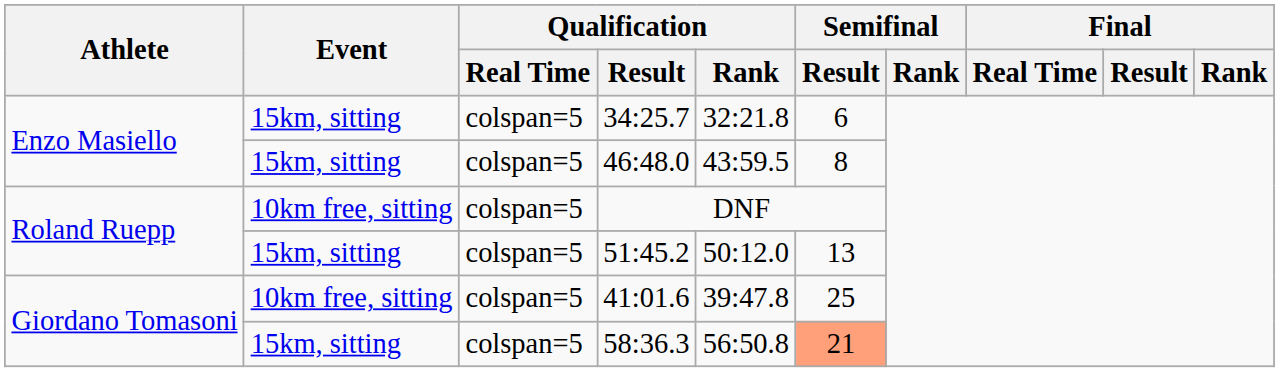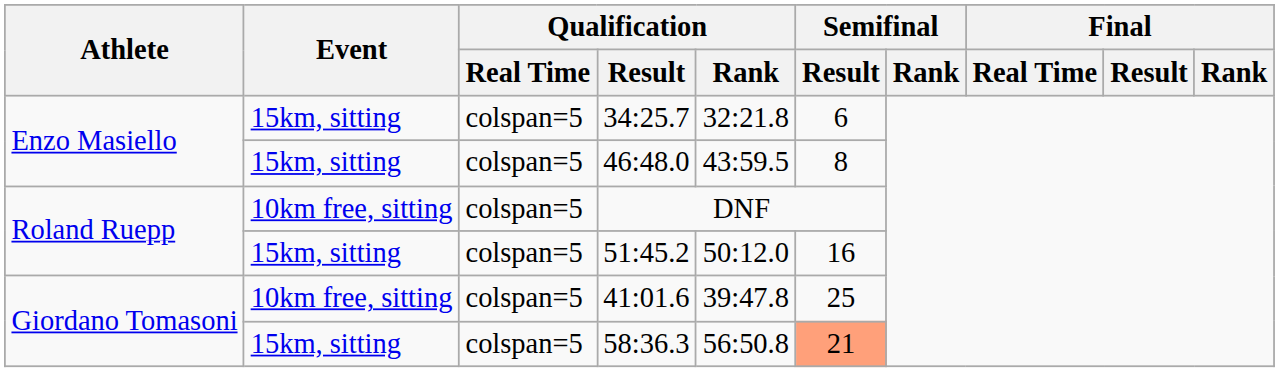(841, 252) 13 -> (841, 252) 16
